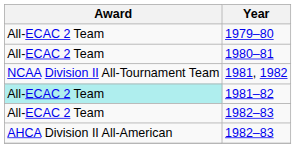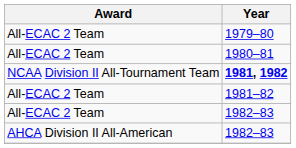(256, 73) normal -> (256, 73) bold
(56, 93) paleturquoise background -> (56, 93) no background
